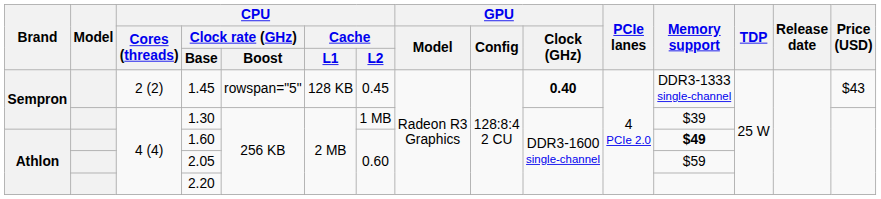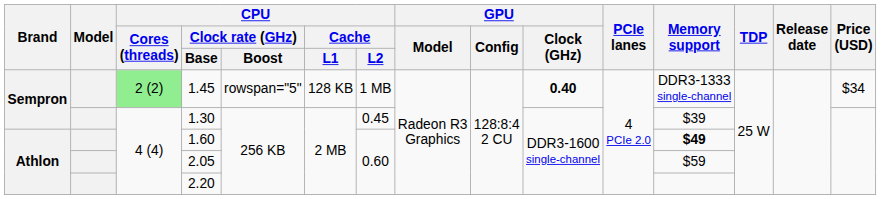(149, 88) no background -> (149, 88) lightgreen background
(375, 88) 0.45 -> (375, 88) 1 MB
(853, 88) $43 -> (853, 88) $34
(375, 118) 1 MB -> (375, 118) 0.45
